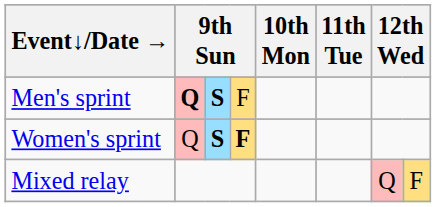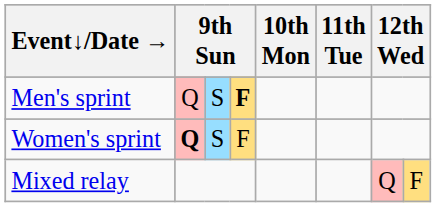(190, 97) bold -> (190, 97) normal
(217, 97) bold -> (217, 97) normal
(243, 97) normal -> (243, 97) bold
(190, 139) normal -> (190, 139) bold
(217, 139) bold -> (217, 139) normal
(243, 139) bold -> (243, 139) normal
